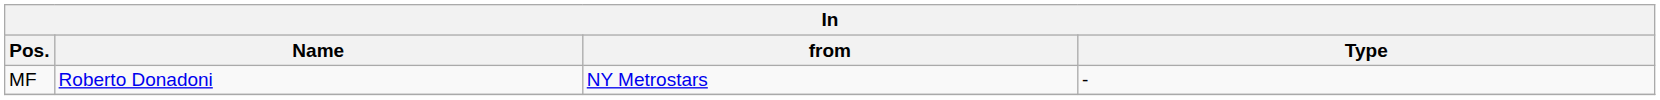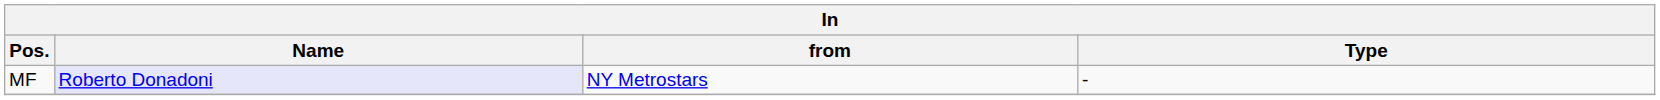(136, 80) no background -> (136, 80) lavender background
